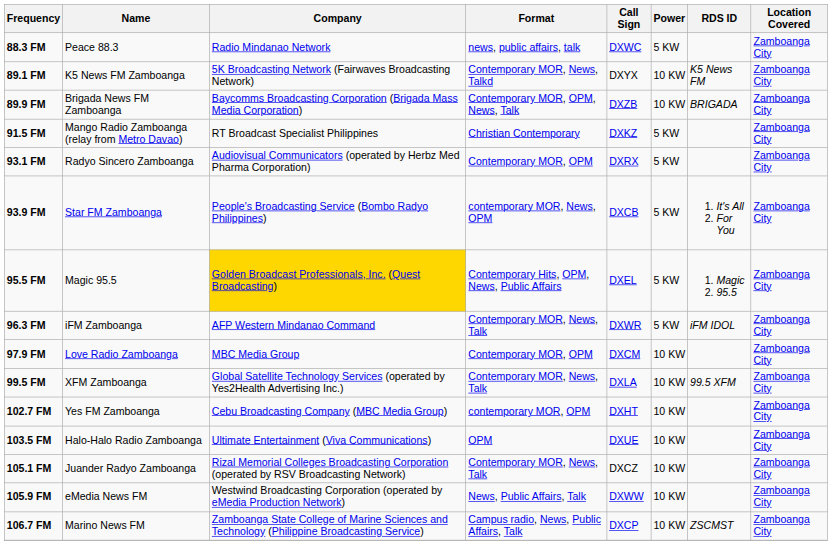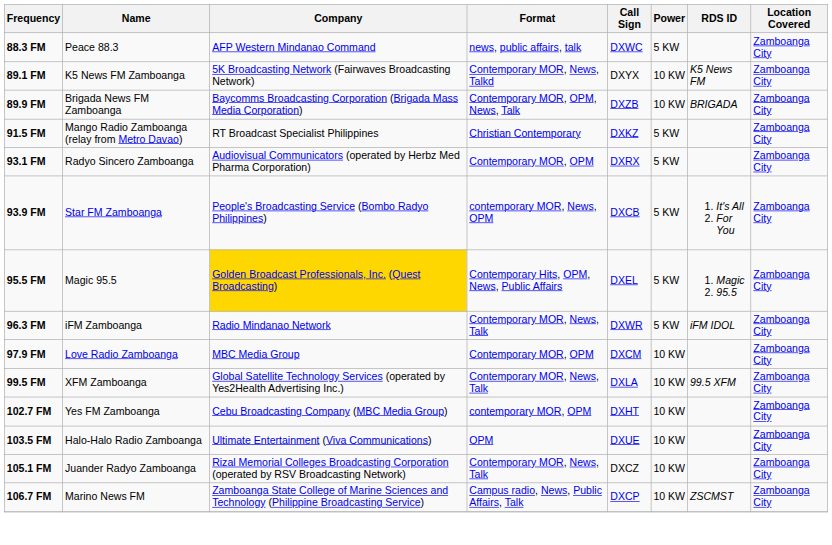(271, 47) Radio Mindanao Network -> (294, 47) AFP Western Mindanao Command
(294, 325) AFP Western Mindanao Command -> (271, 325) Radio Mindanao Network
- row: (29, 497)
